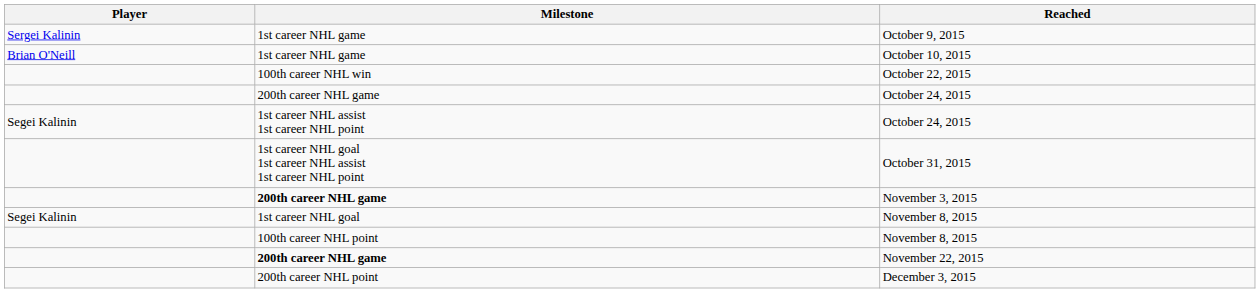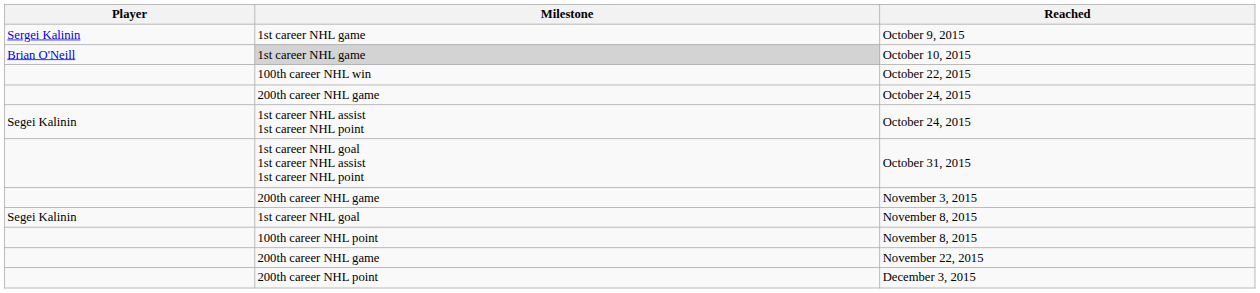(311, 54) no background -> (311, 54) lightgrey background
(322, 197) bold -> (318, 197) normal
(322, 257) bold -> (318, 257) normal
